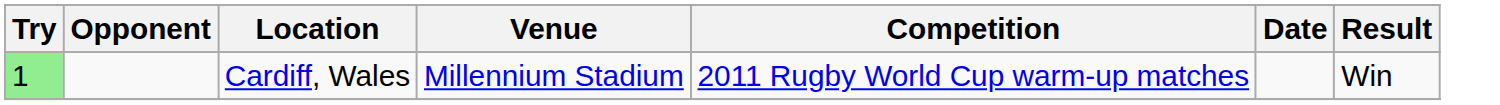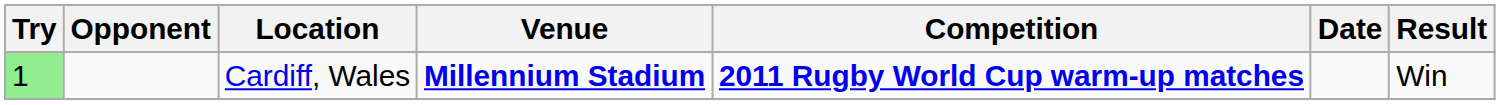(554, 76) normal -> (565, 76) bold
(973, 76) normal -> (1011, 76) bold
